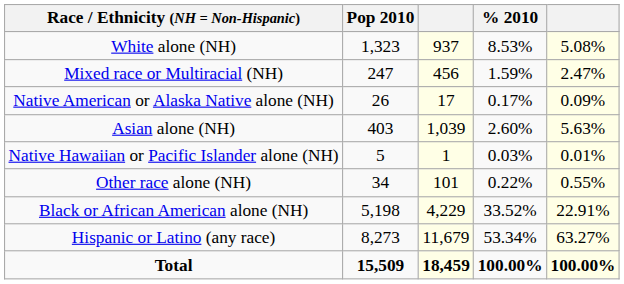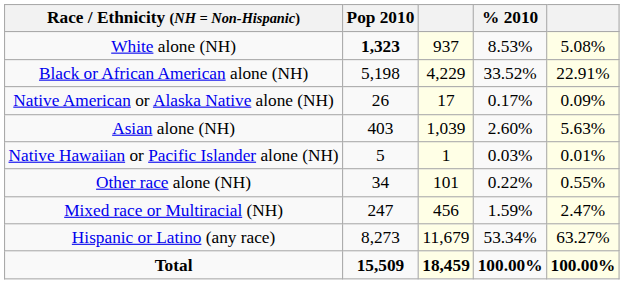(380, 45) normal -> (380, 45) bold
rows swapped: (174, 210) <-> (174, 73)
